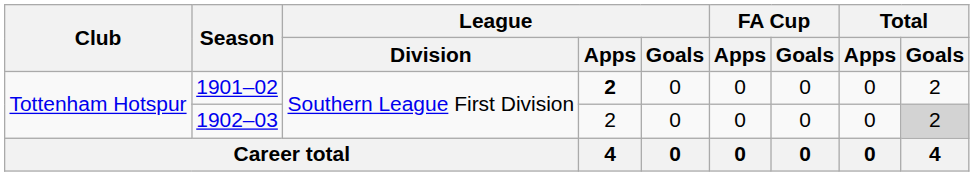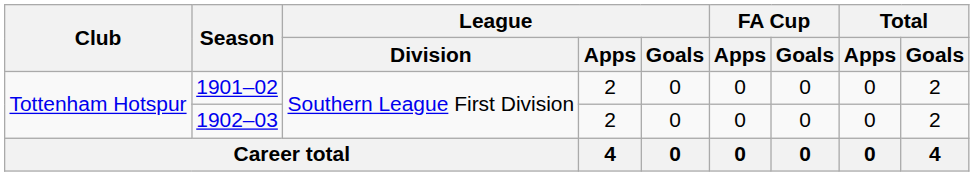(610, 87) bold -> (610, 87) normal
(935, 120) lightgrey background -> (935, 120) no background
